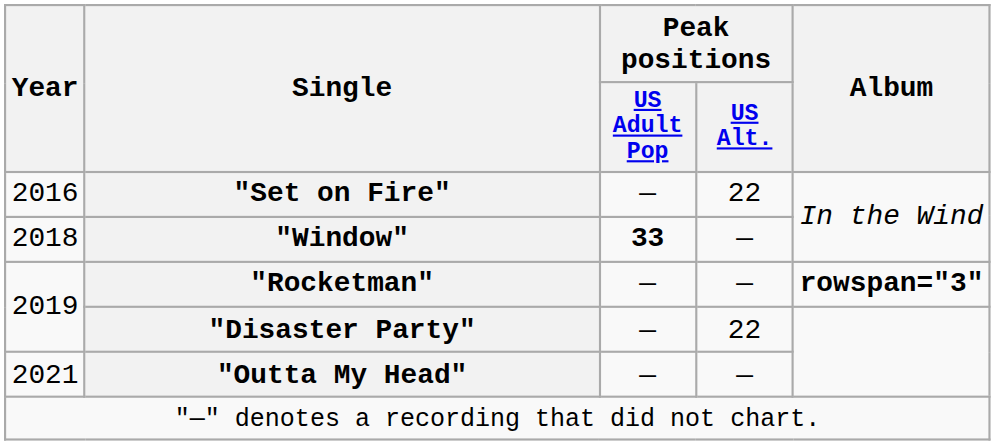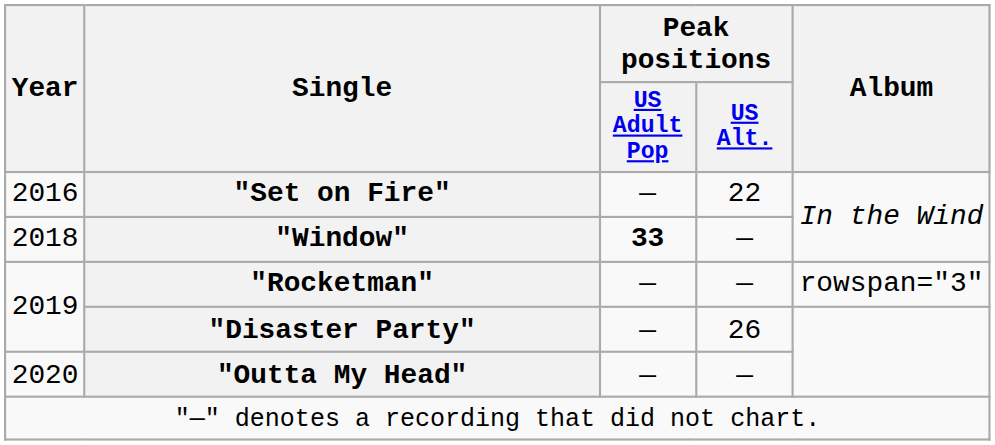(892, 284) bold -> (892, 284) normal
(745, 330) 22 -> (745, 330) 26
(45, 375) 2021 -> (45, 375) 2020
